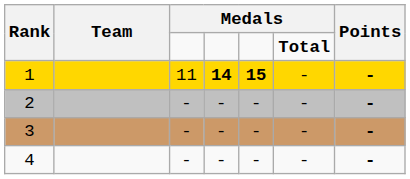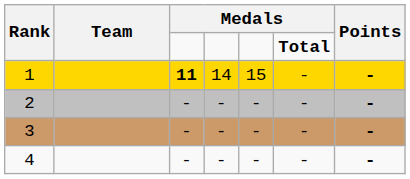(186, 75) normal -> (186, 75) bold
(221, 75) bold -> (221, 75) normal
(256, 75) bold -> (256, 75) normal
